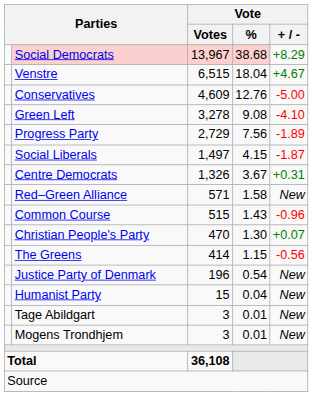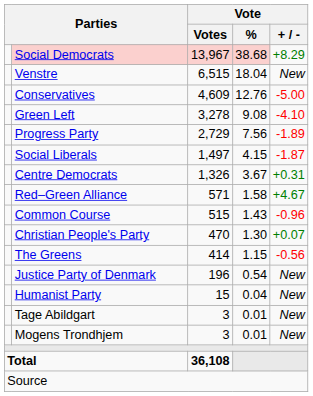(289, 74) +4.67 -> (292, 74) New
(292, 194) New -> (289, 194) +4.67
